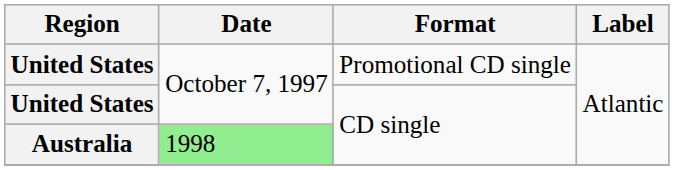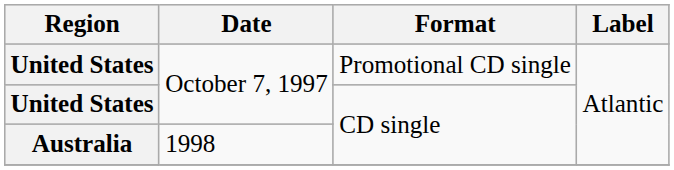(190, 143) lightgreen background -> (190, 143) no background
